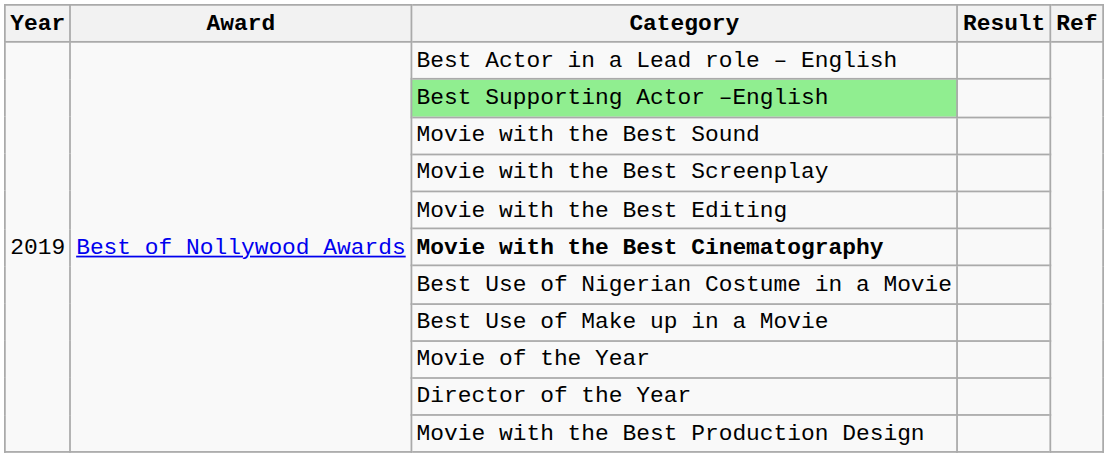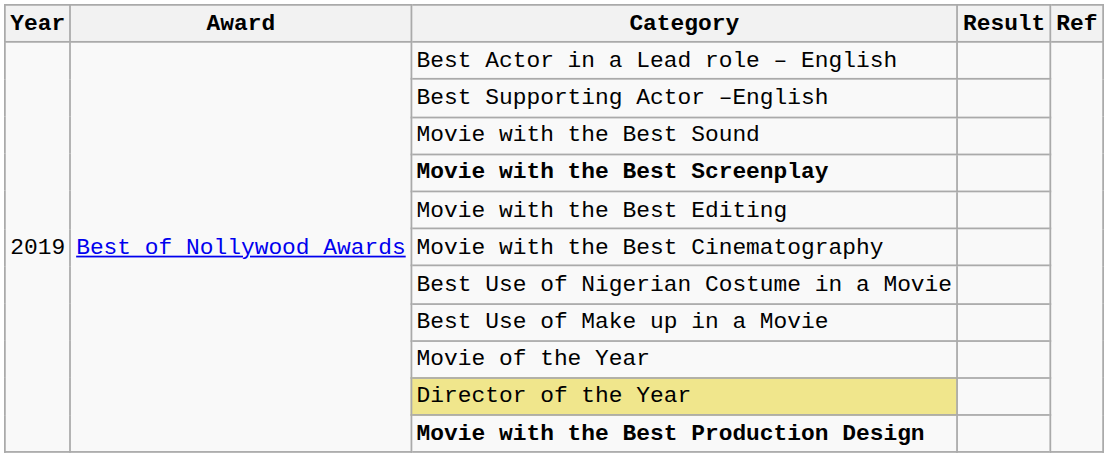(623, 98) lightgreen background -> (623, 98) no background
(623, 173) normal -> (623, 173) bold
(650, 247) bold -> (650, 247) normal
(554, 396) no background -> (554, 396) khaki background
(671, 434) normal -> (671, 434) bold
